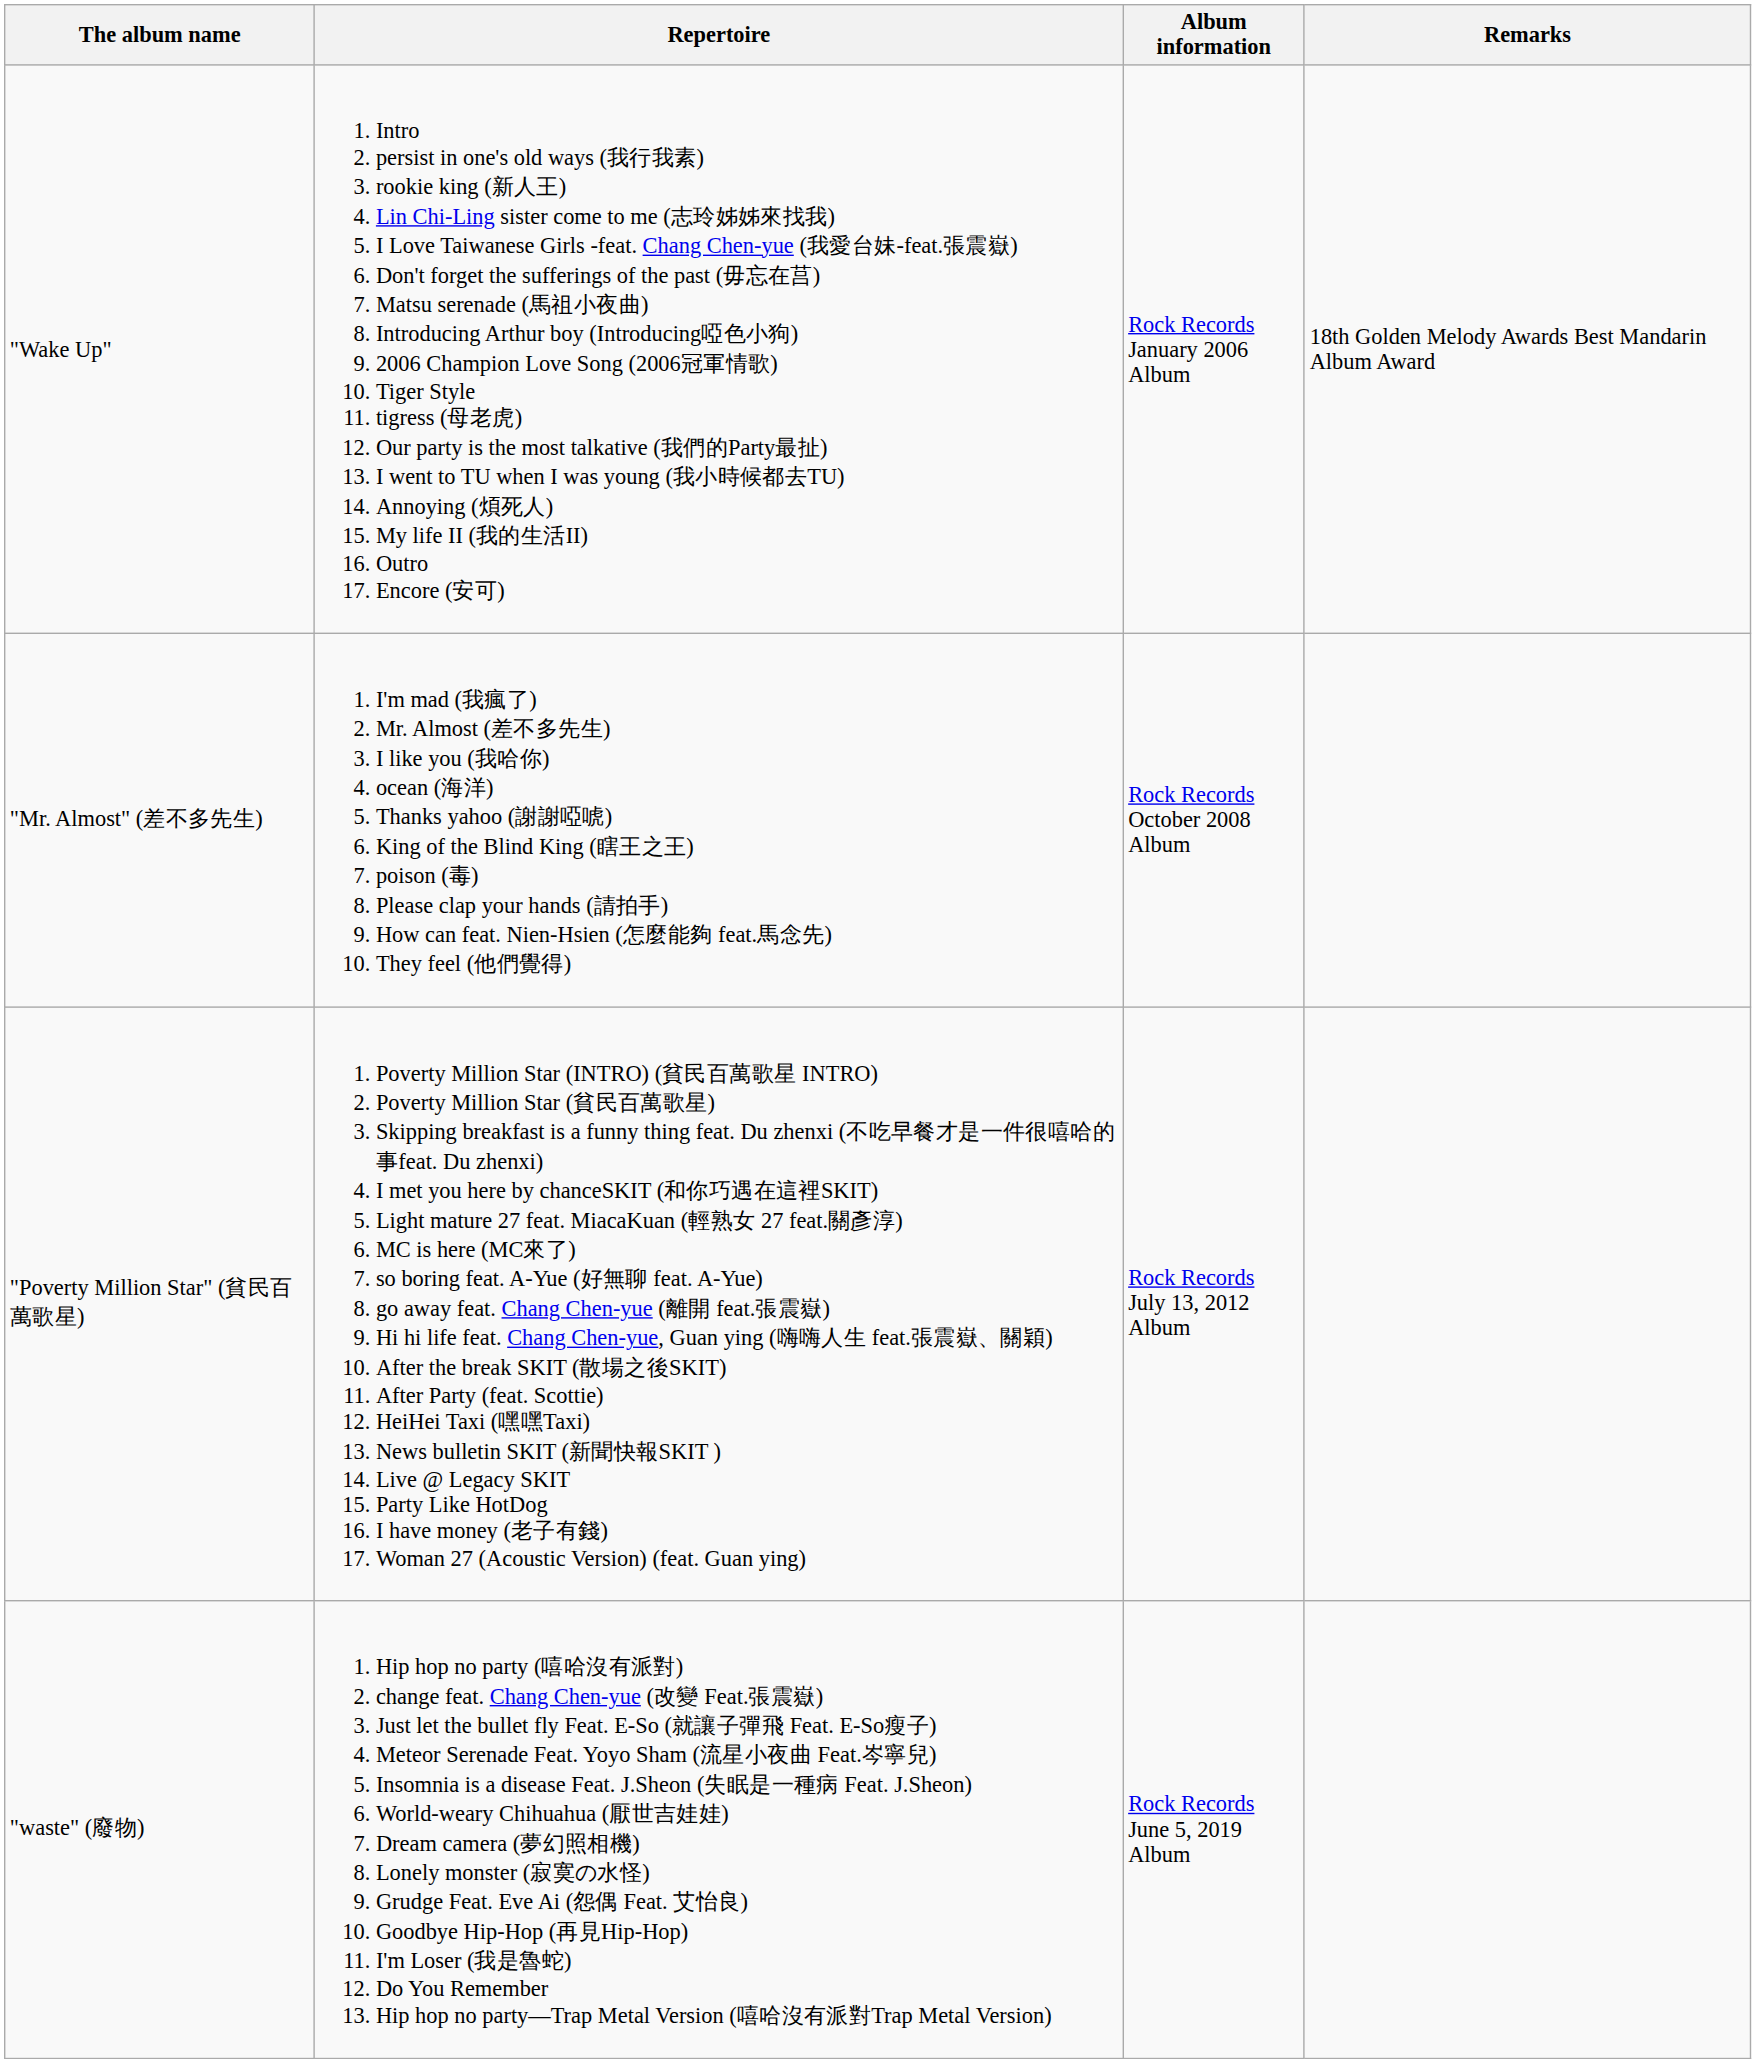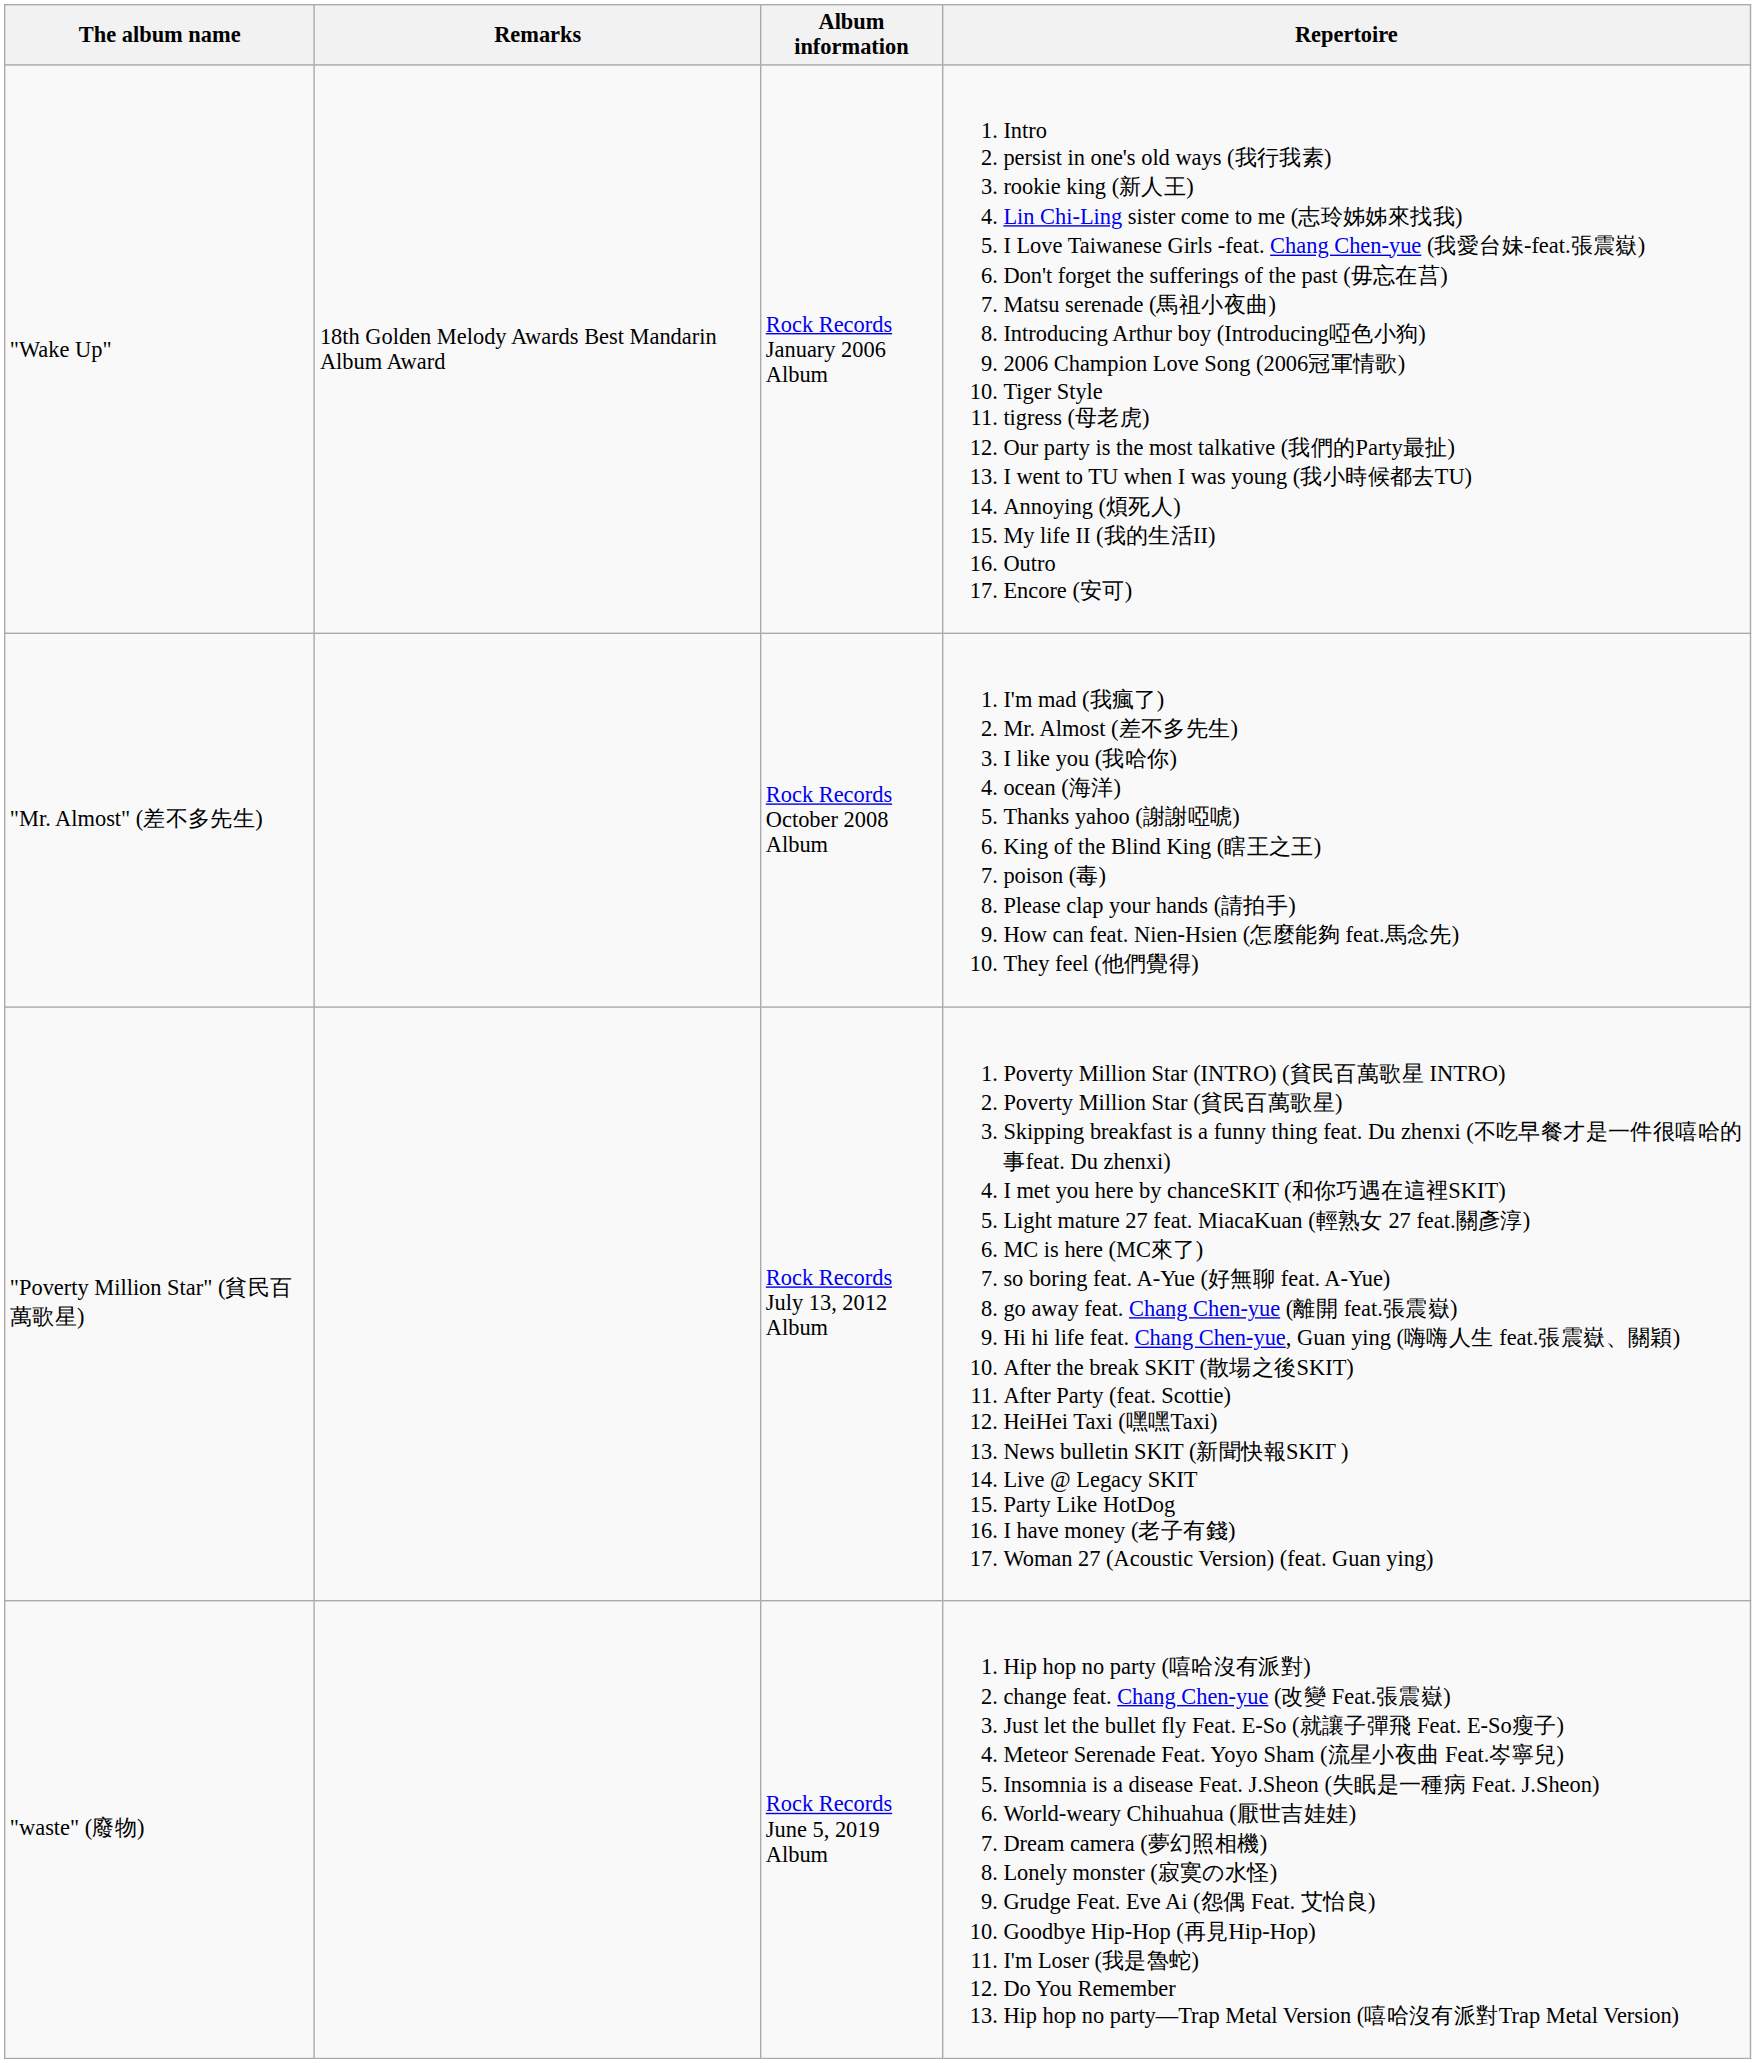columns swapped: (719, 34) <-> (1528, 34)
